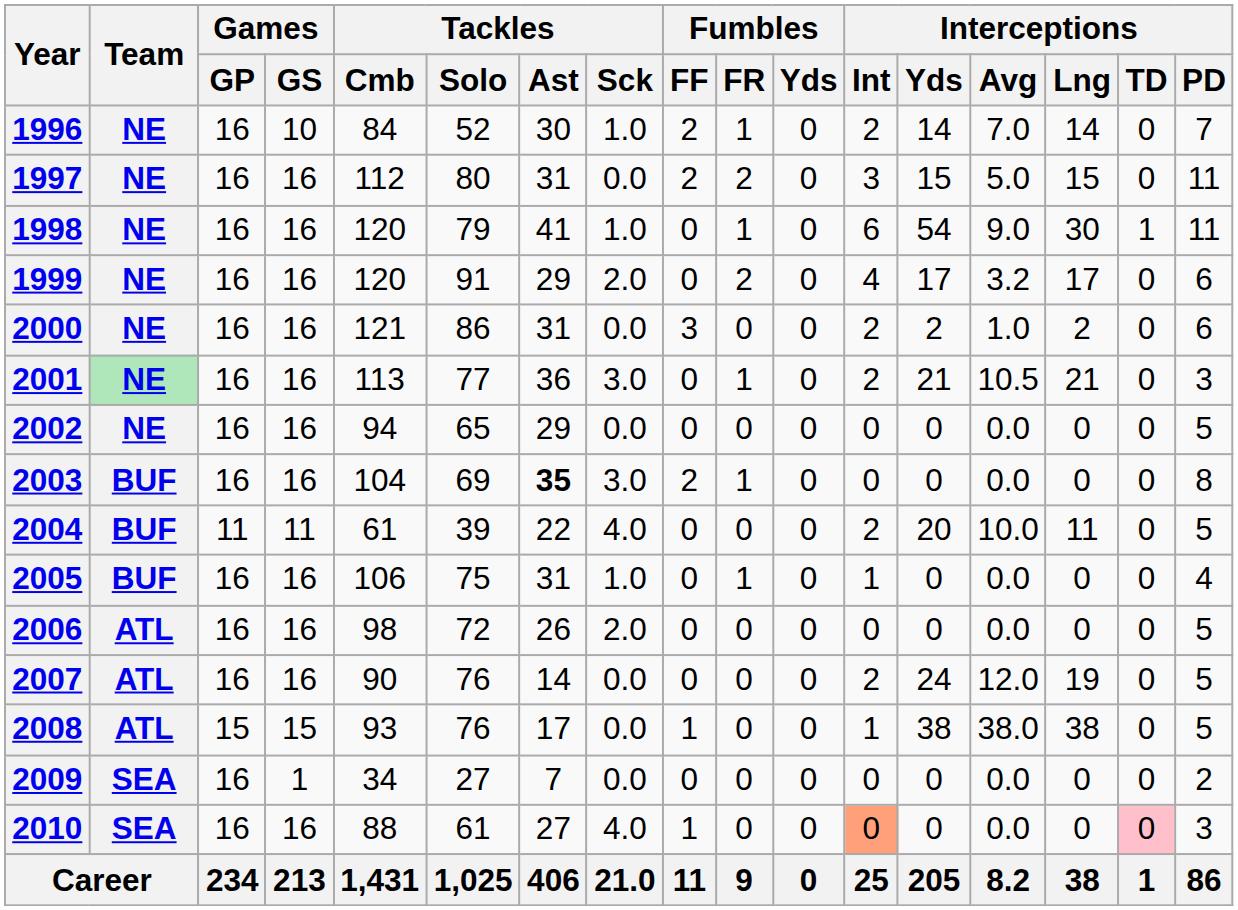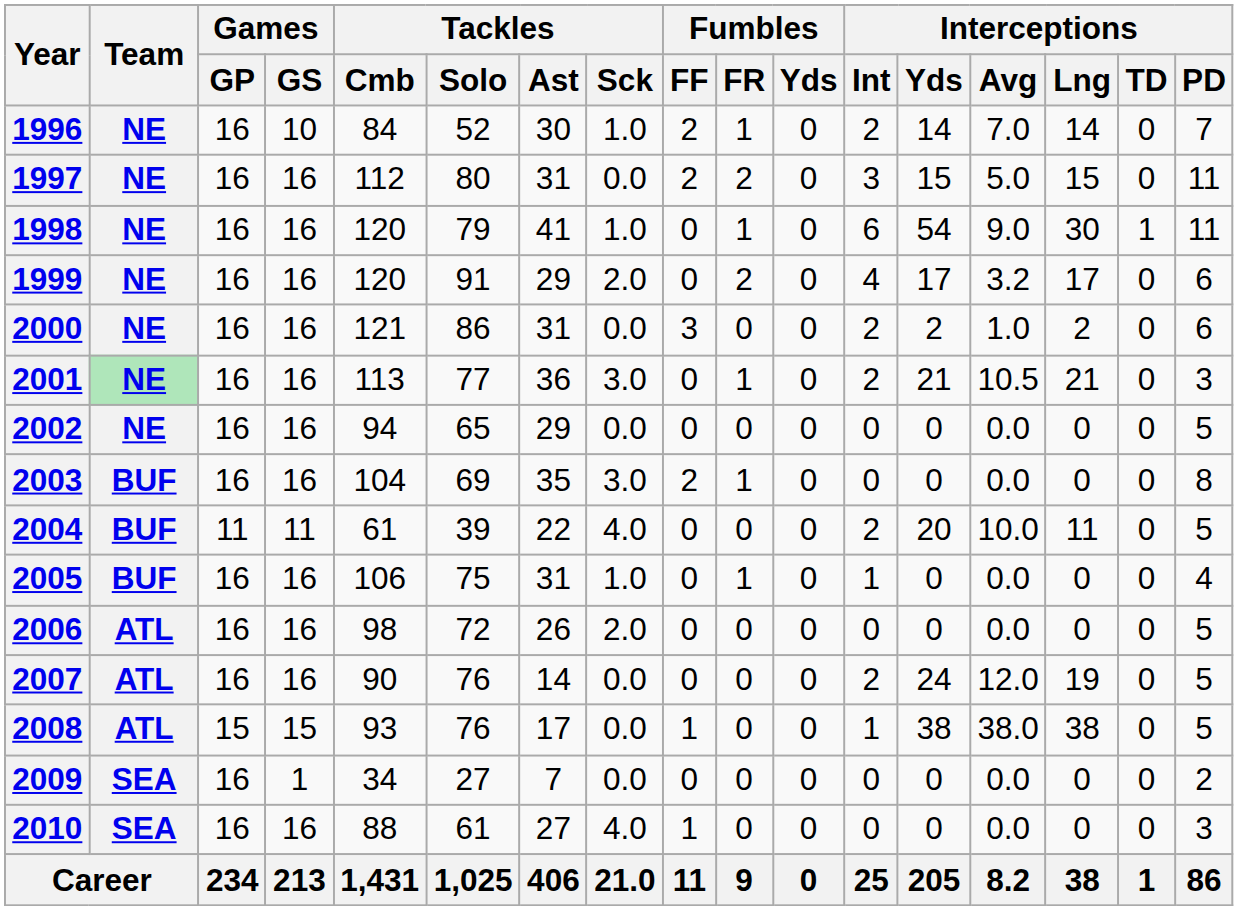(553, 479) bold -> (553, 479) normal
(871, 829) lightsalmon background -> (871, 829) no background
(1147, 829) pink background -> (1147, 829) no background
